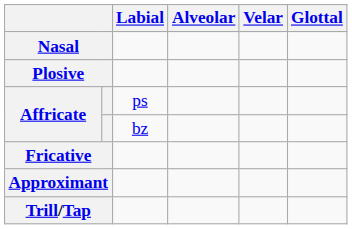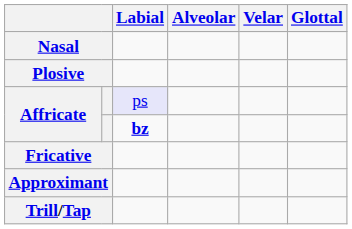(140, 100) no background -> (140, 100) lavender background
(140, 127) normal -> (140, 127) bold
